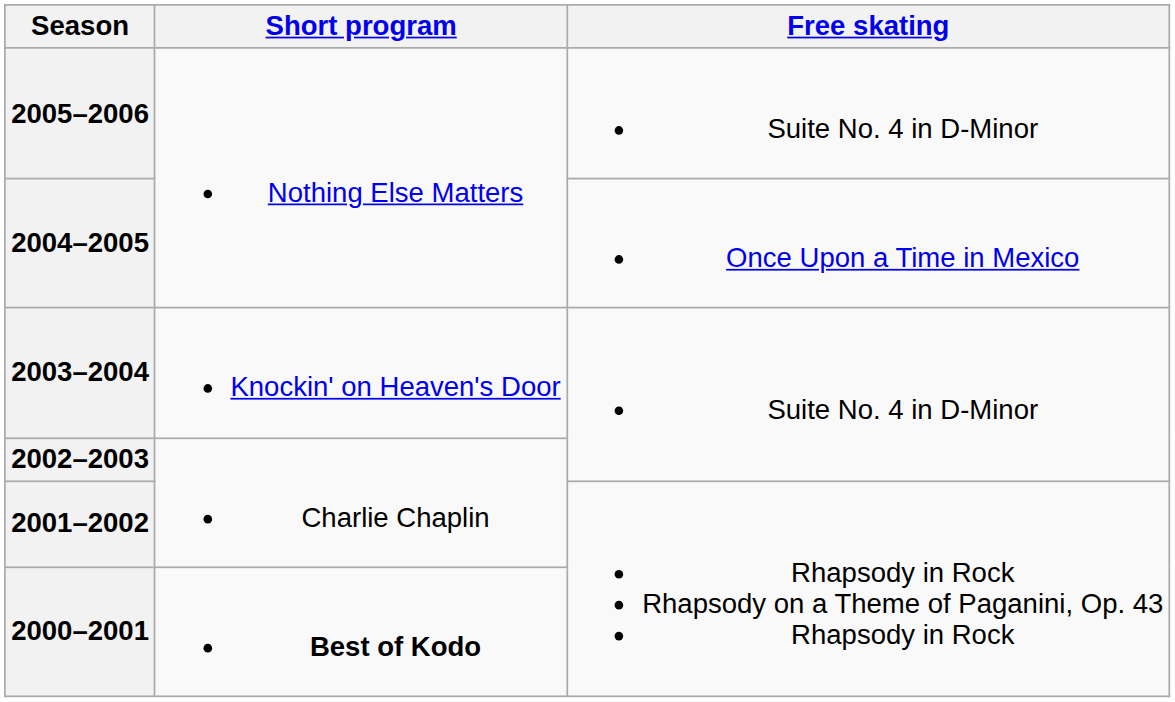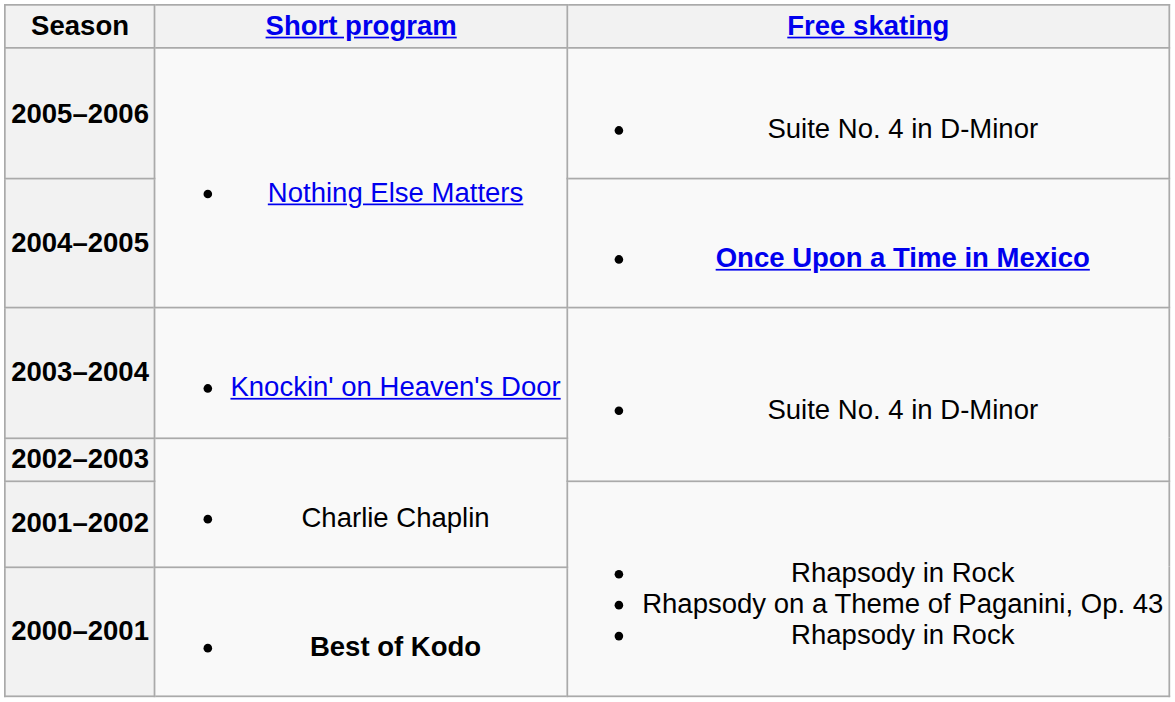(868, 258) normal -> (868, 258) bold
